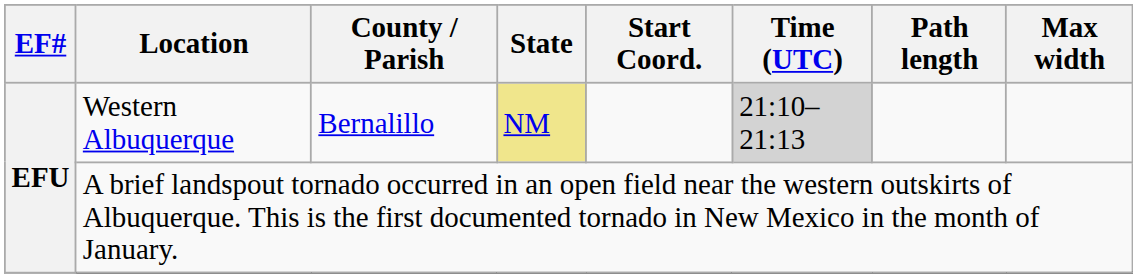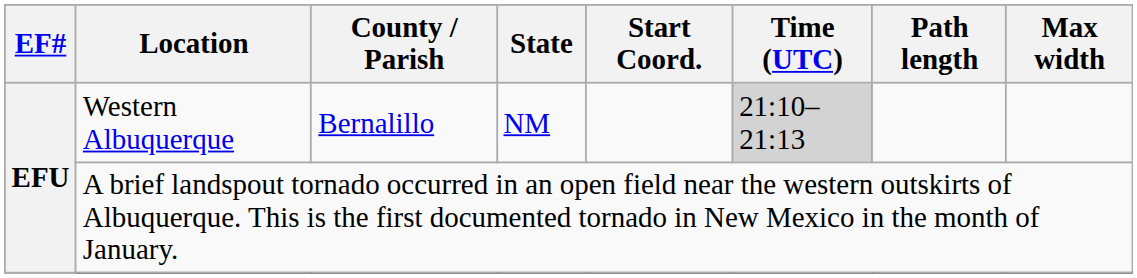(527, 122) khaki background -> (527, 122) no background
